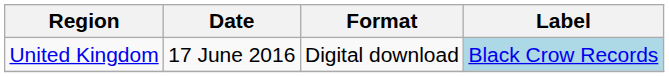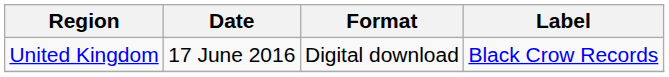(563, 54) lightblue background -> (563, 54) no background
